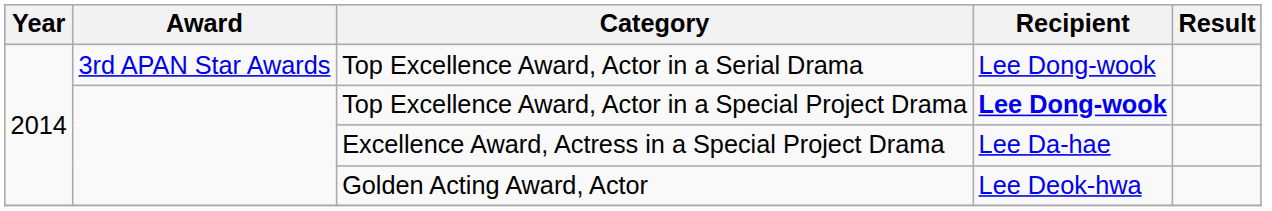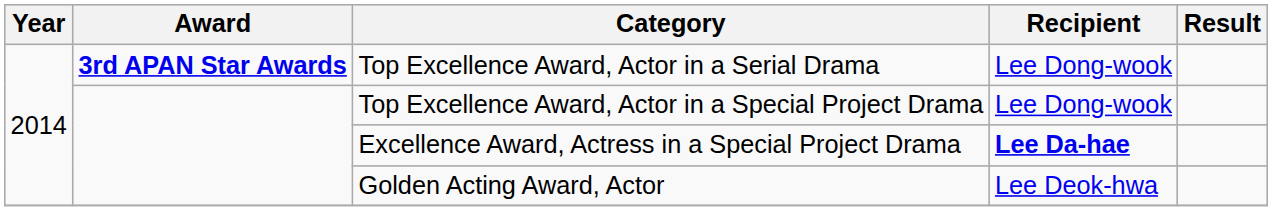(204, 64) normal -> (213, 64) bold
(1073, 104) bold -> (1083, 104) normal
(1045, 144) normal -> (1062, 144) bold
